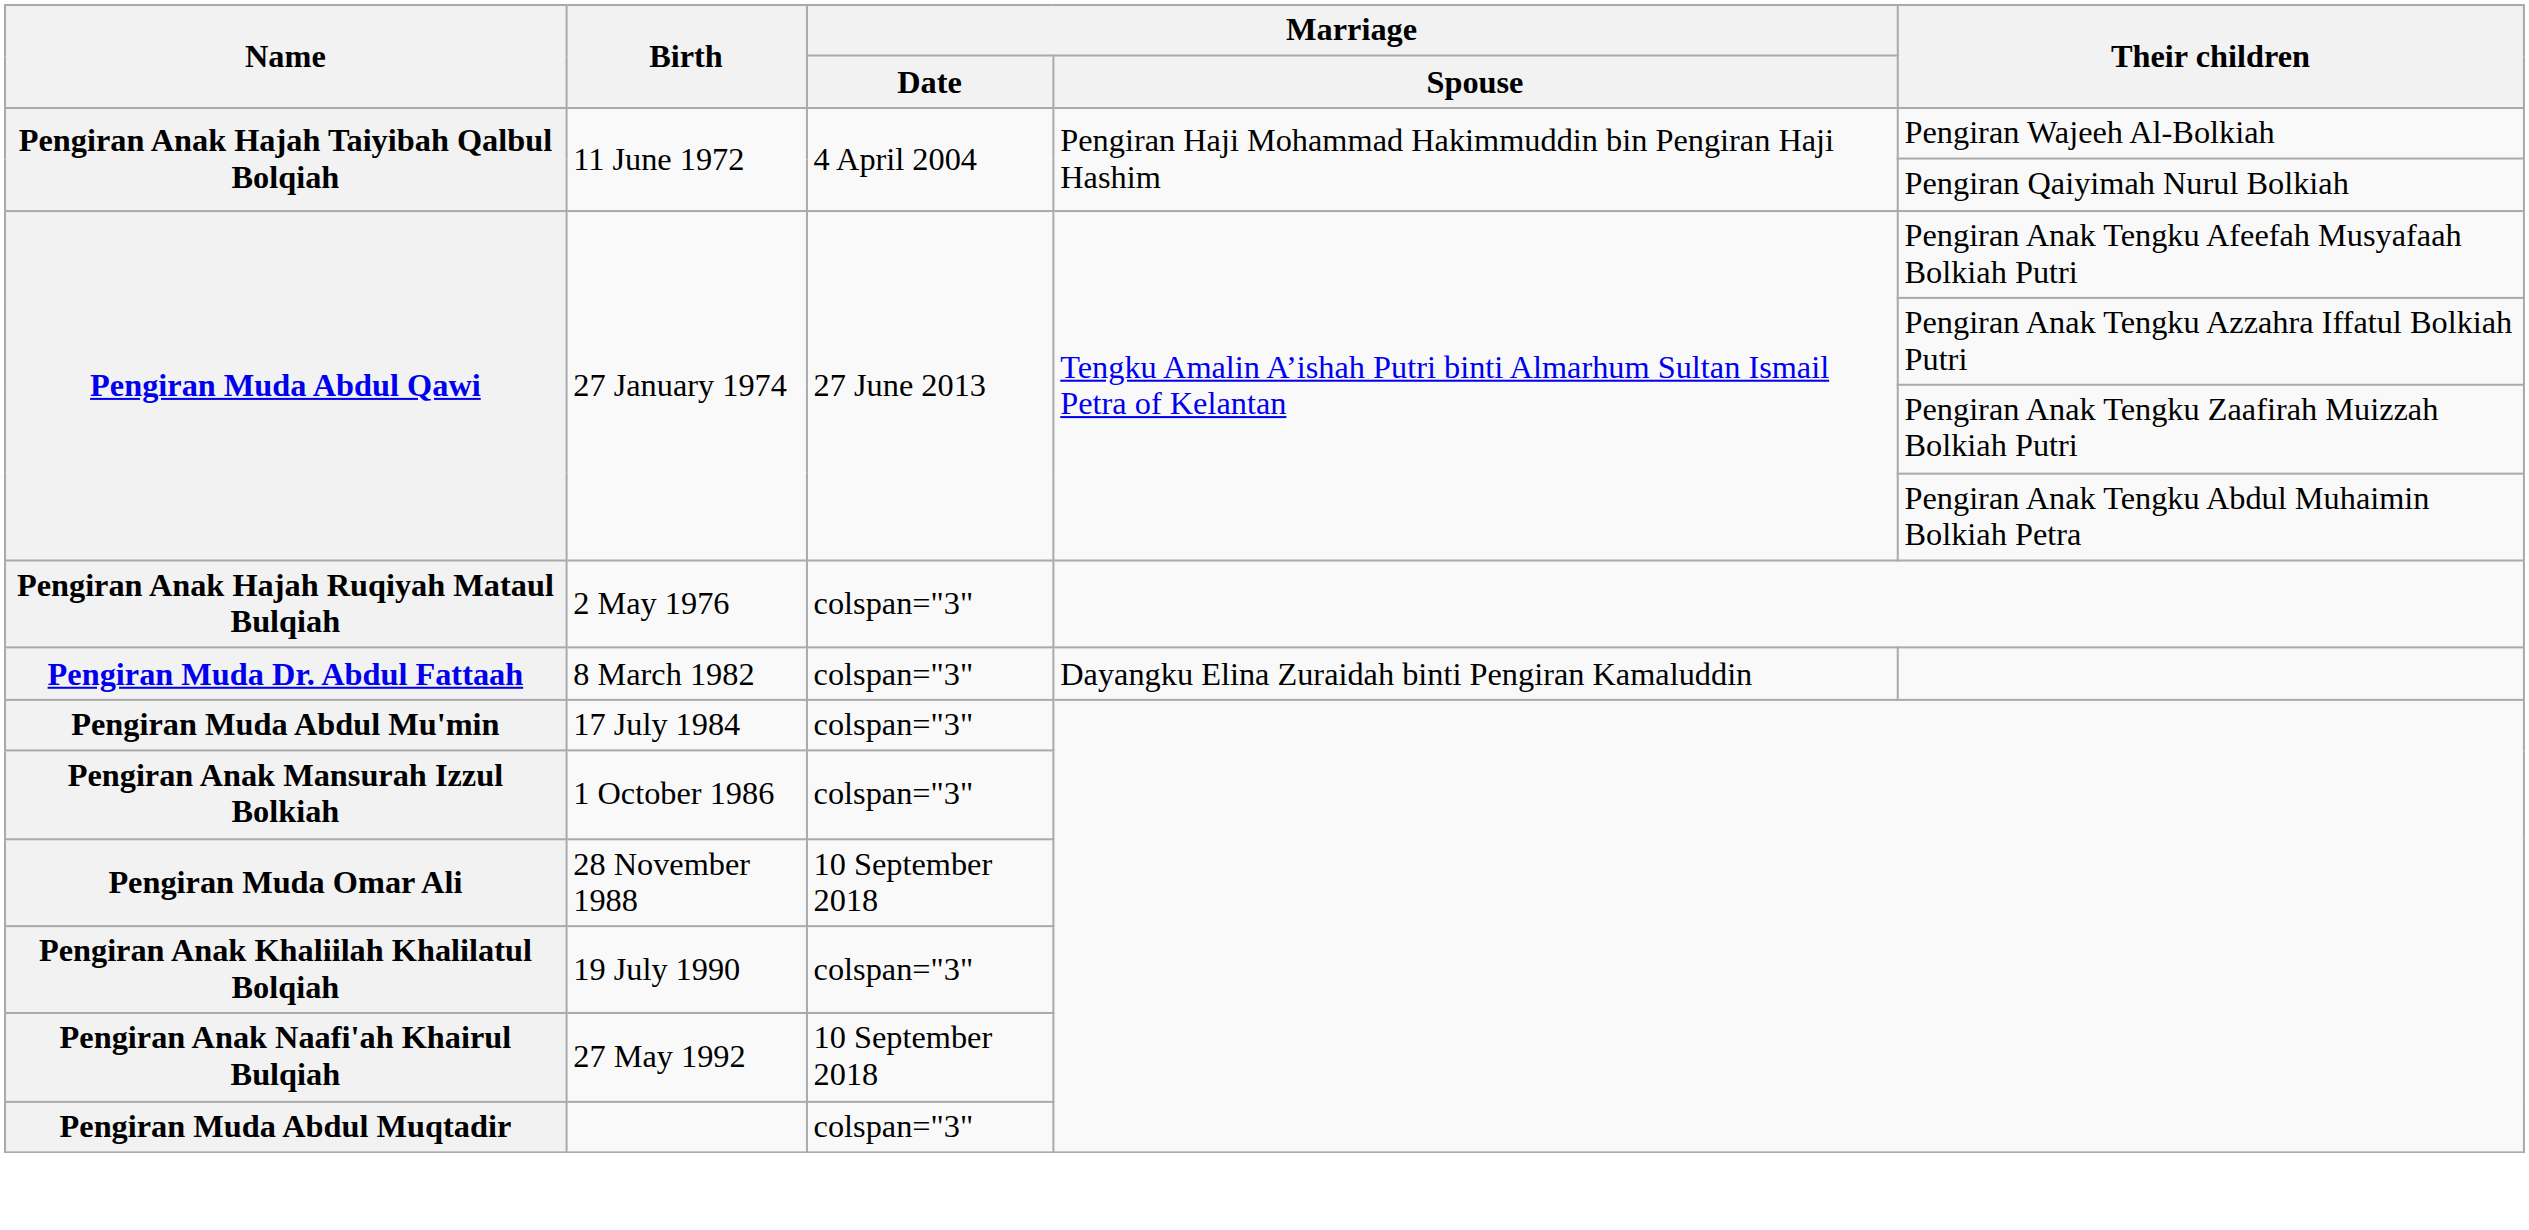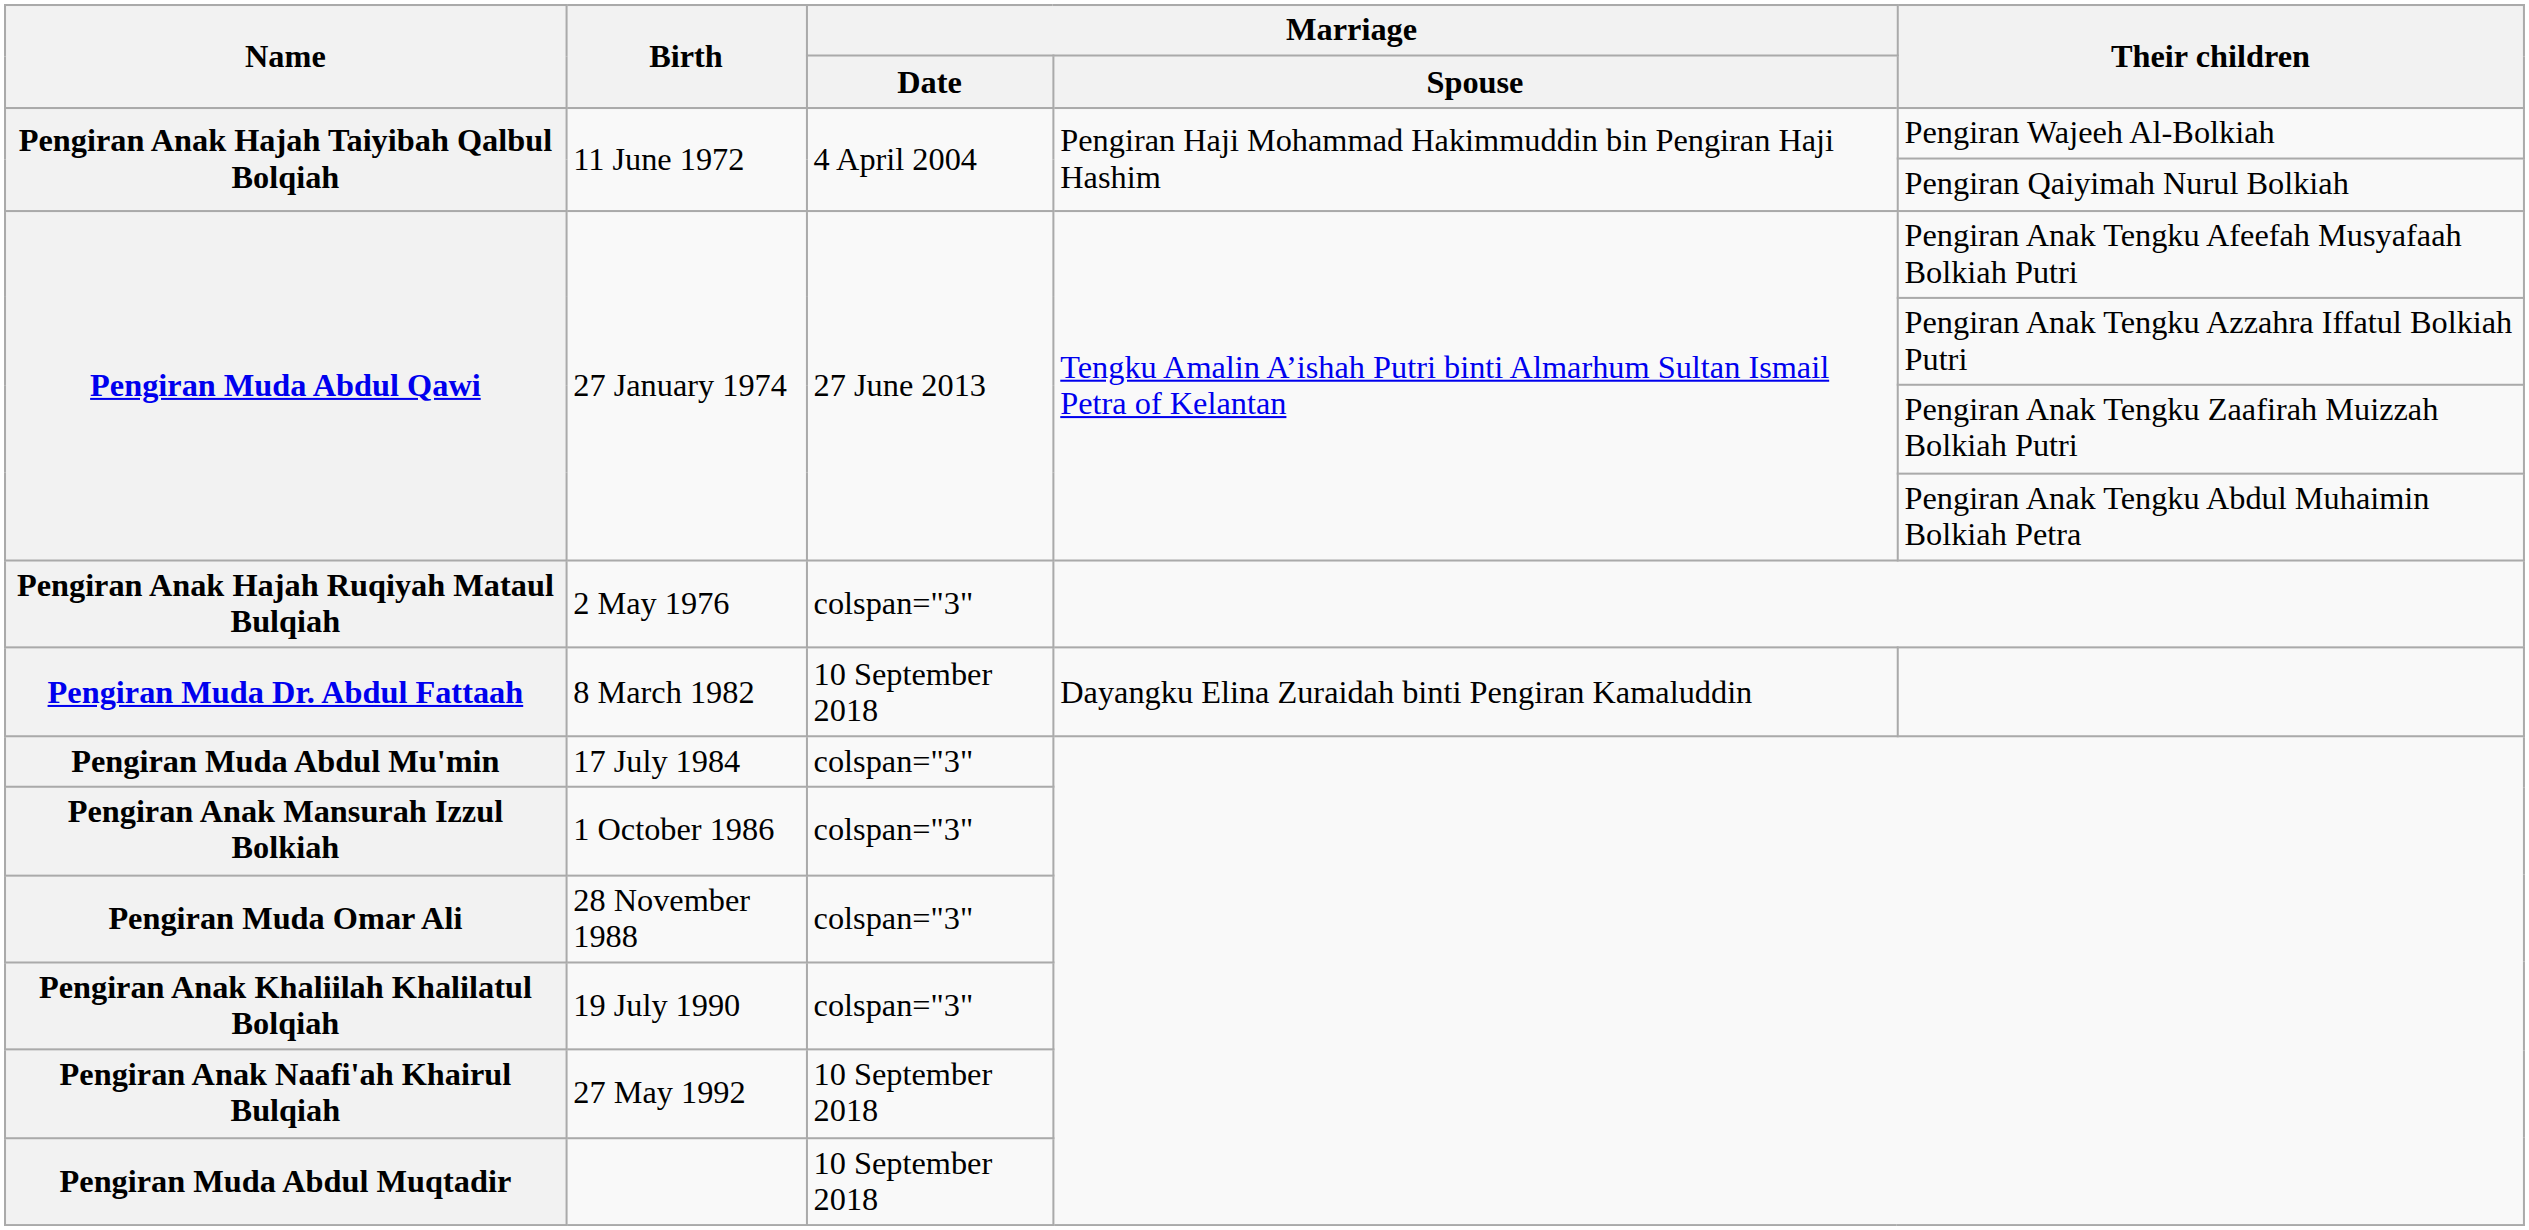(893, 673) colspan="3" -> (903, 691) 10 September 2018
(903, 881) 10 September 2018 -> (893, 917) colspan="3"
(893, 1126) colspan="3" -> (903, 1180) 10 September 2018
